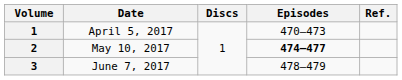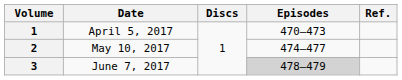(303, 48) bold -> (303, 48) normal
(303, 66) no background -> (303, 66) lightgrey background
